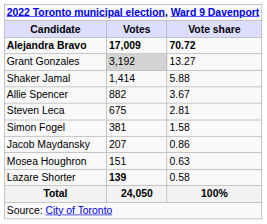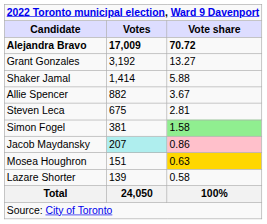(122, 62) lightgrey background -> (122, 62) no background
(180, 128) no background -> (180, 128) lightgreen background
(118, 144) no background -> (118, 144) paleturquoise background
(180, 144) no background -> (180, 144) pink background
(180, 161) no background -> (180, 161) gold background
(118, 177) bold -> (118, 177) normal
